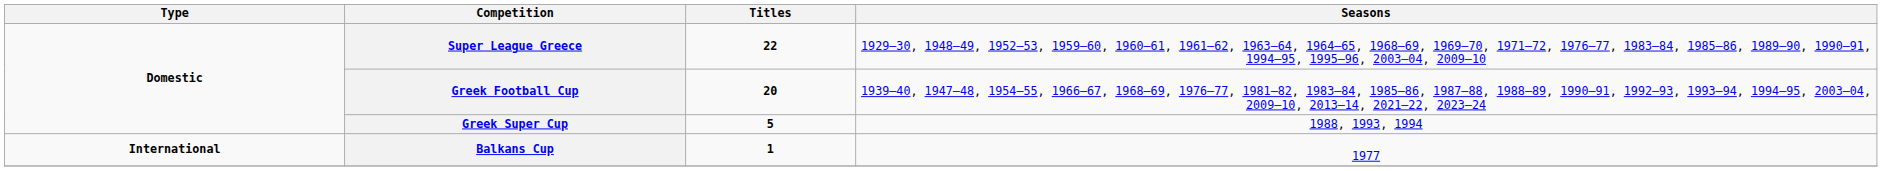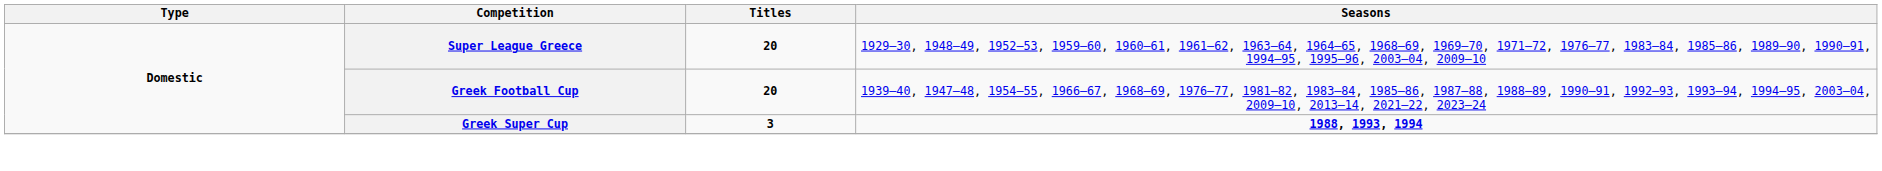(770, 47) 22 -> (770, 47) 20
(770, 124) 5 -> (770, 124) 3
(1366, 124) normal -> (1366, 124) bold
- row: (515, 150)
